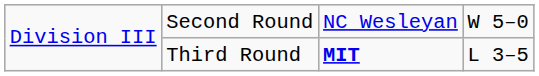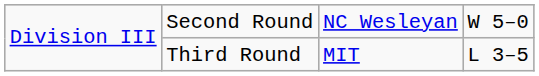(341, 55) bold -> (341, 55) normal
